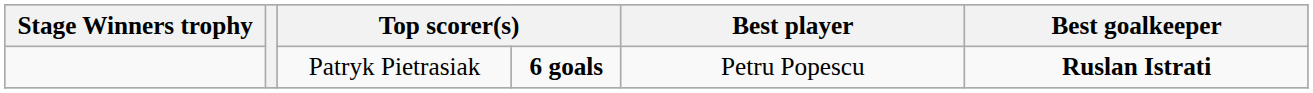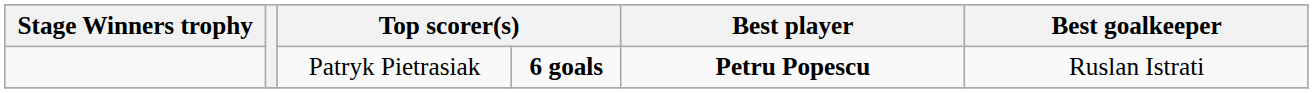(793, 67) normal -> (793, 67) bold
(1137, 67) bold -> (1137, 67) normal
